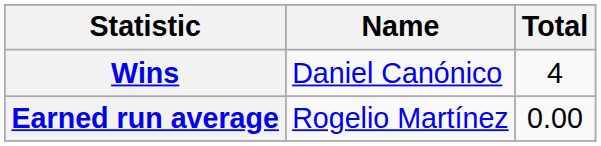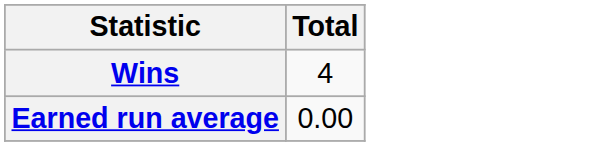- column: (400, 27)
